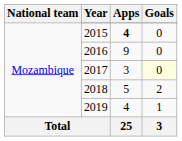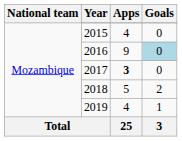(126, 32) bold -> (126, 32) normal
(159, 51) no background -> (159, 51) lightblue background
(126, 70) normal -> (126, 70) bold
(159, 70) lightyellow background -> (159, 70) no background
